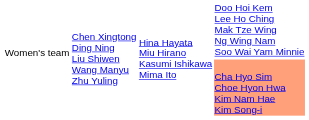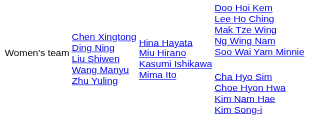(250, 93) lightsalmon background -> (250, 93) no background
